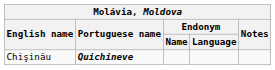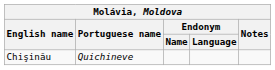(105, 57) bold -> (105, 57) normal
